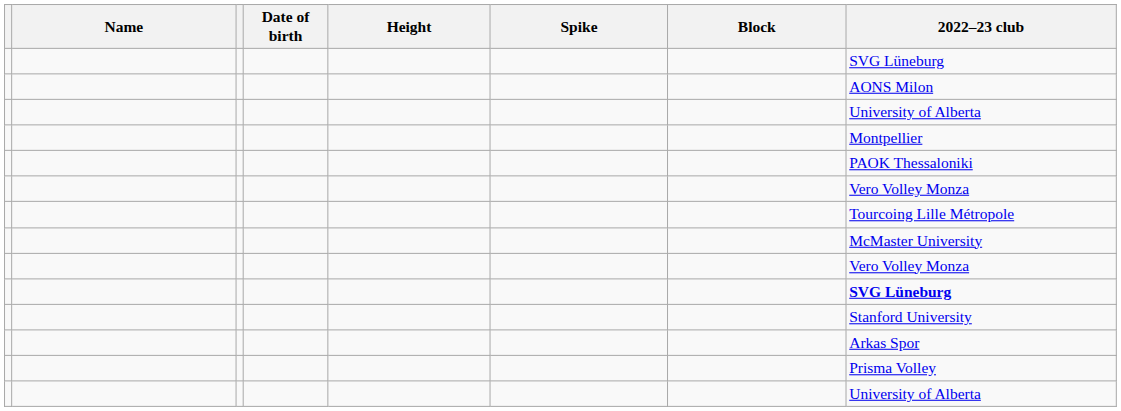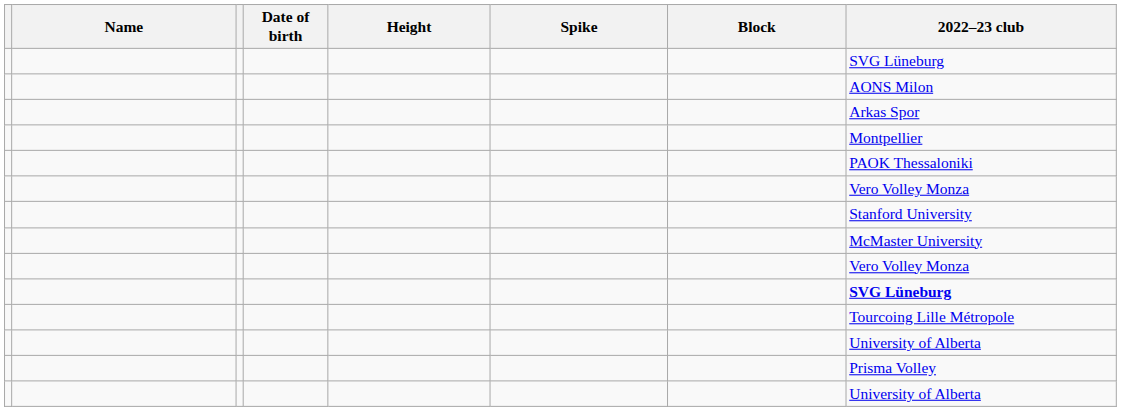(915, 112) University of Alberta -> (884, 112) Arkas Spor
(932, 214) Tourcoing Lille Métropole -> (911, 214) Stanford University
(911, 317) Stanford University -> (932, 317) Tourcoing Lille Métropole
(884, 342) Arkas Spor -> (915, 342) University of Alberta
